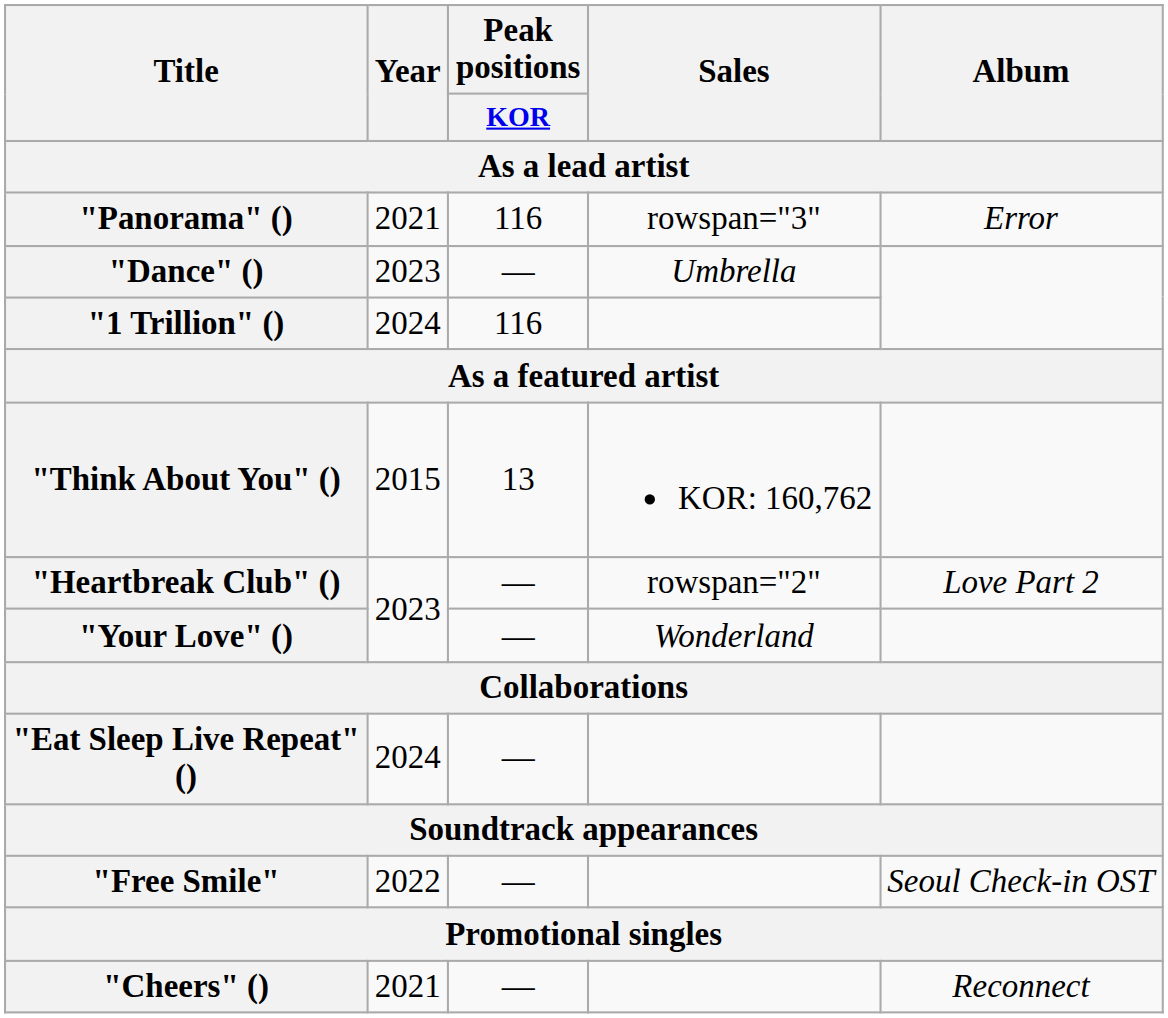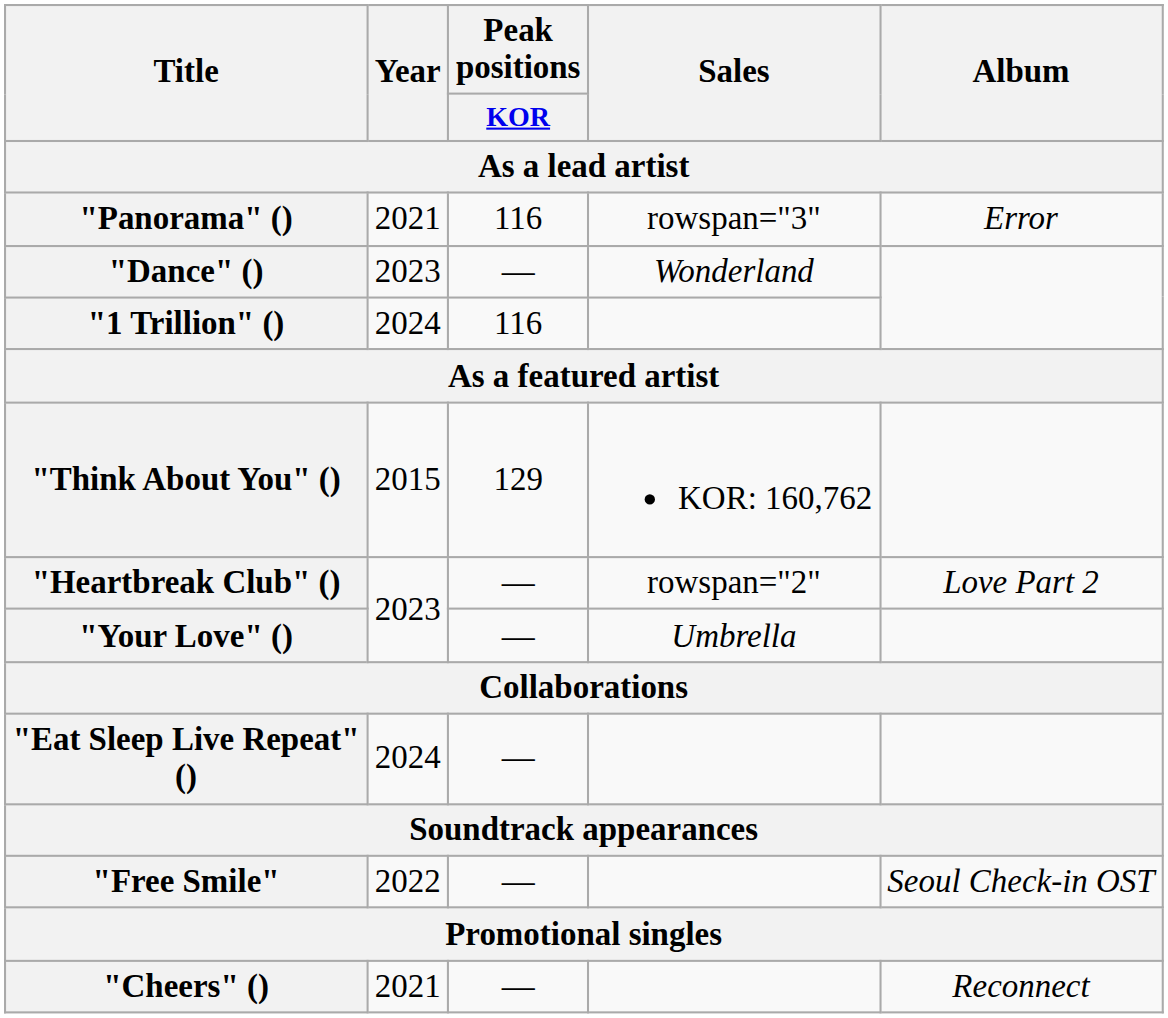(734, 270) Umbrella -> (734, 270) Wonderland
(518, 479) 13 -> (518, 479) 129
(734, 635) Wonderland -> (734, 635) Umbrella
